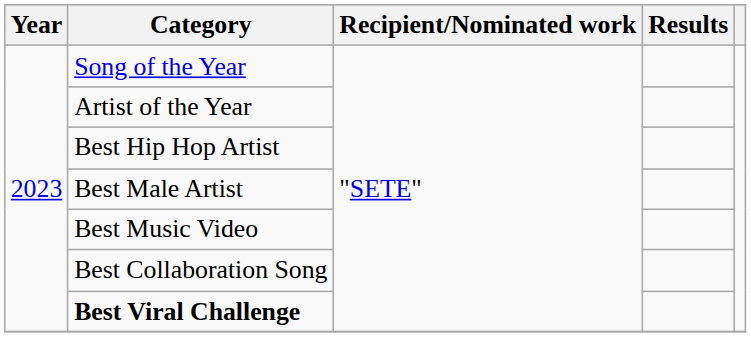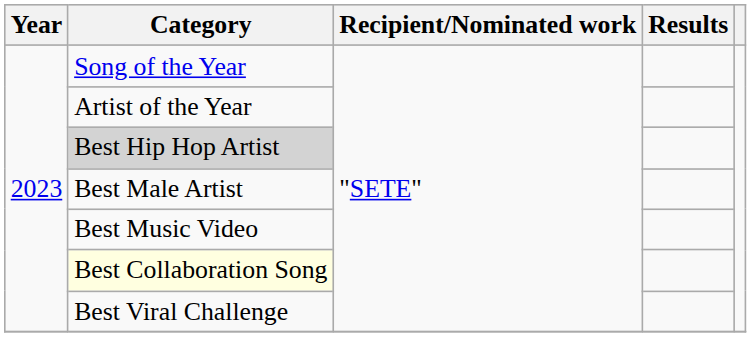(177, 147) no background -> (177, 147) lightgrey background
(201, 270) no background -> (201, 270) lightyellow background
(187, 310) bold -> (181, 310) normal
